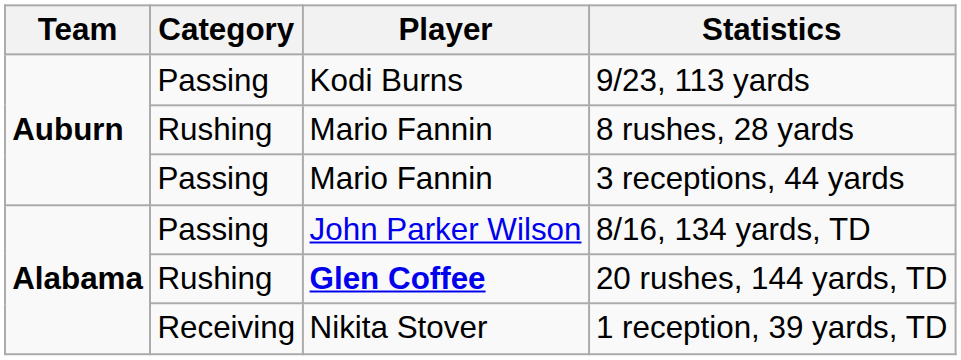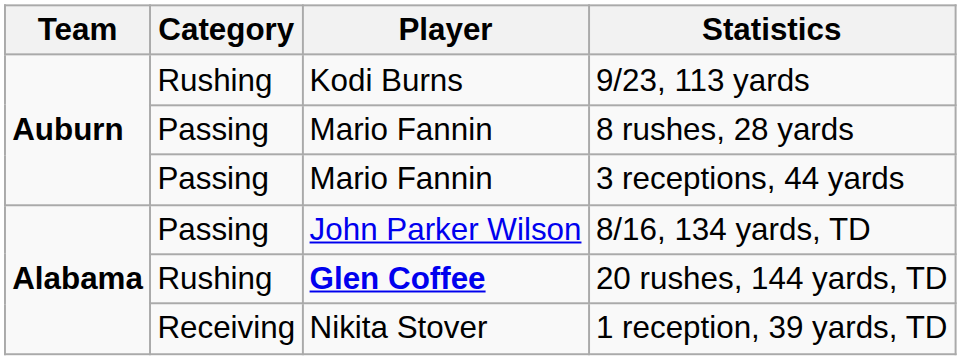(213, 79) Passing -> (215, 79) Rushing
(215, 129) Rushing -> (213, 129) Passing
